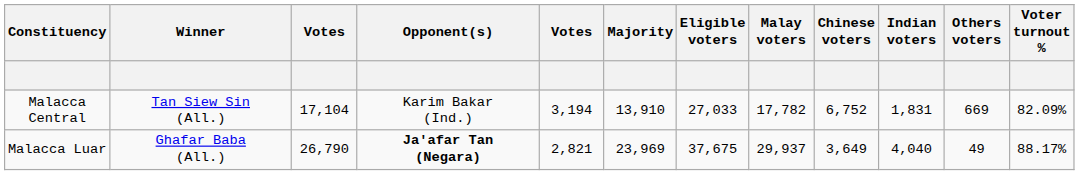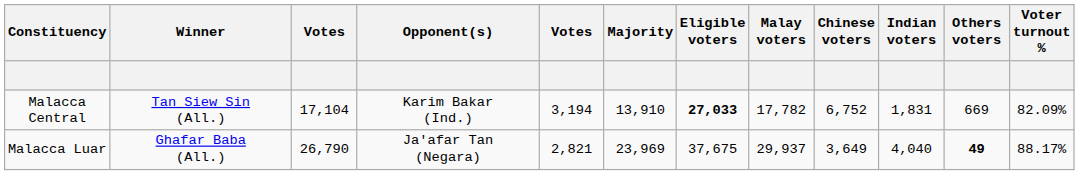(713, 110) normal -> (713, 110) bold
(448, 149) bold -> (448, 149) normal
(977, 149) normal -> (977, 149) bold
